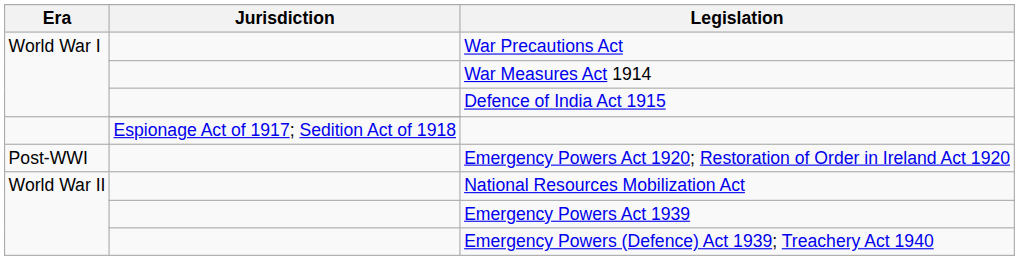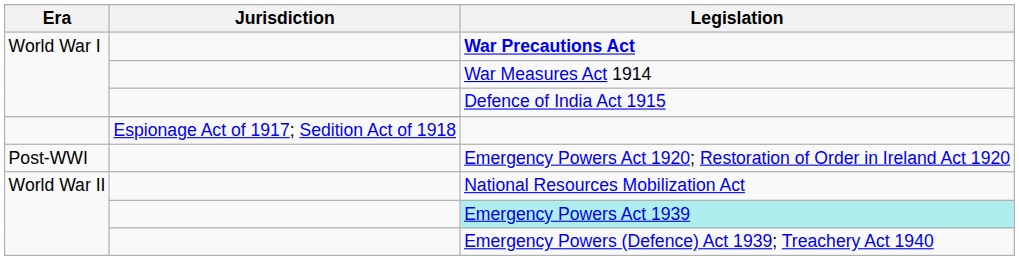(544, 46) normal -> (550, 46) bold
(577, 213) no background -> (577, 213) paleturquoise background
